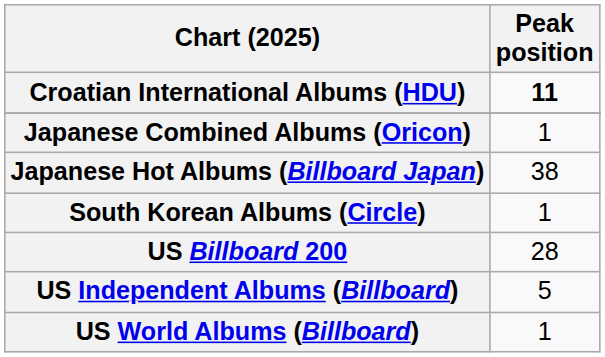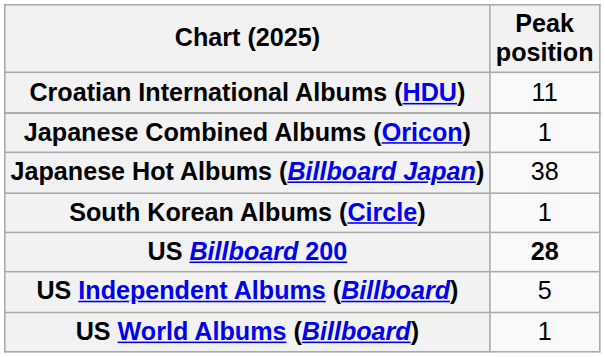(545, 92) bold -> (545, 92) normal
(545, 251) normal -> (545, 251) bold
